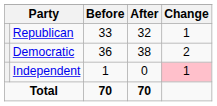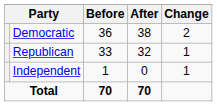rows swapped: (44, 52) <-> (43, 33)
(186, 71) pink background -> (186, 71) no background
